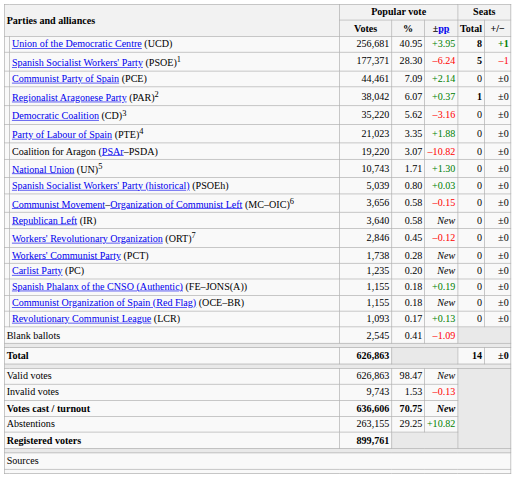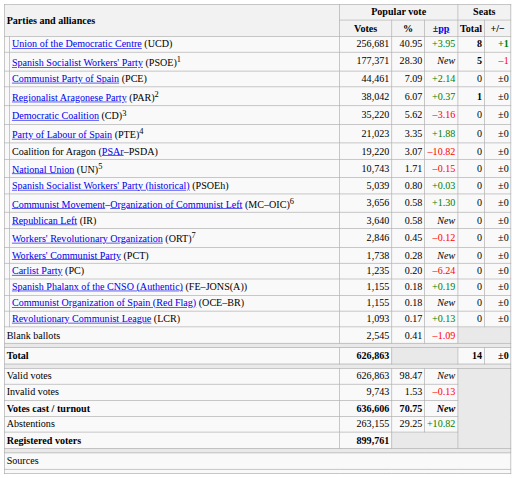(444, 61) –6.24 -> (446, 61) New
(444, 168) +1.30 -> (444, 168) –0.15
(444, 203) –0.15 -> (444, 203) +1.30
(446, 271) New -> (444, 271) –6.24
